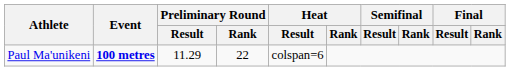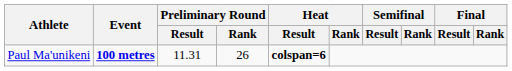(187, 56) 11.29 -> (187, 56) 11.31
(243, 56) 22 -> (243, 56) 26
(298, 56) normal -> (299, 56) bold
